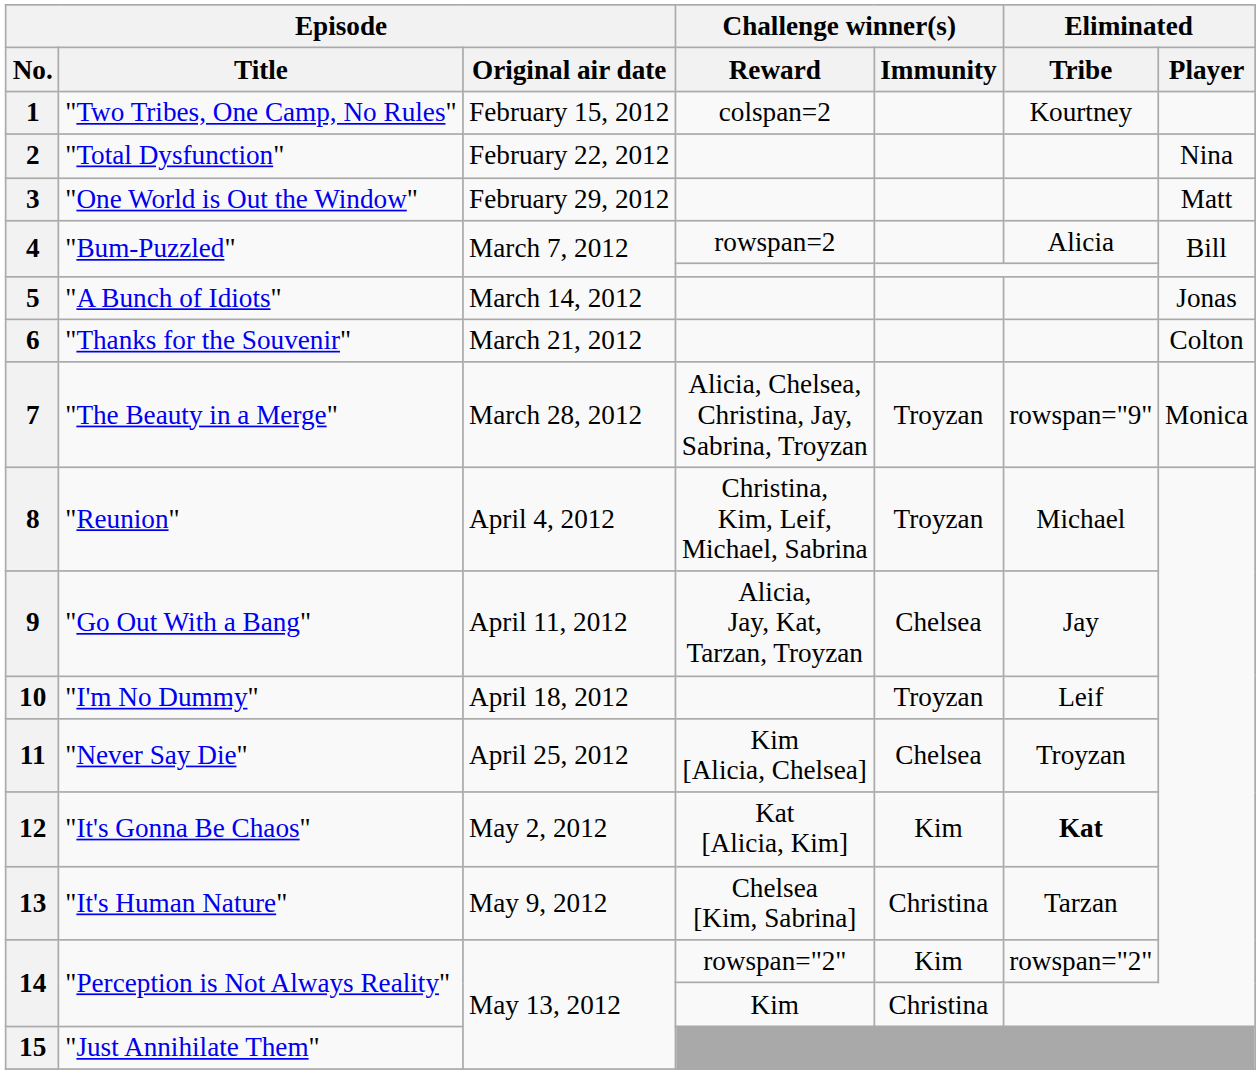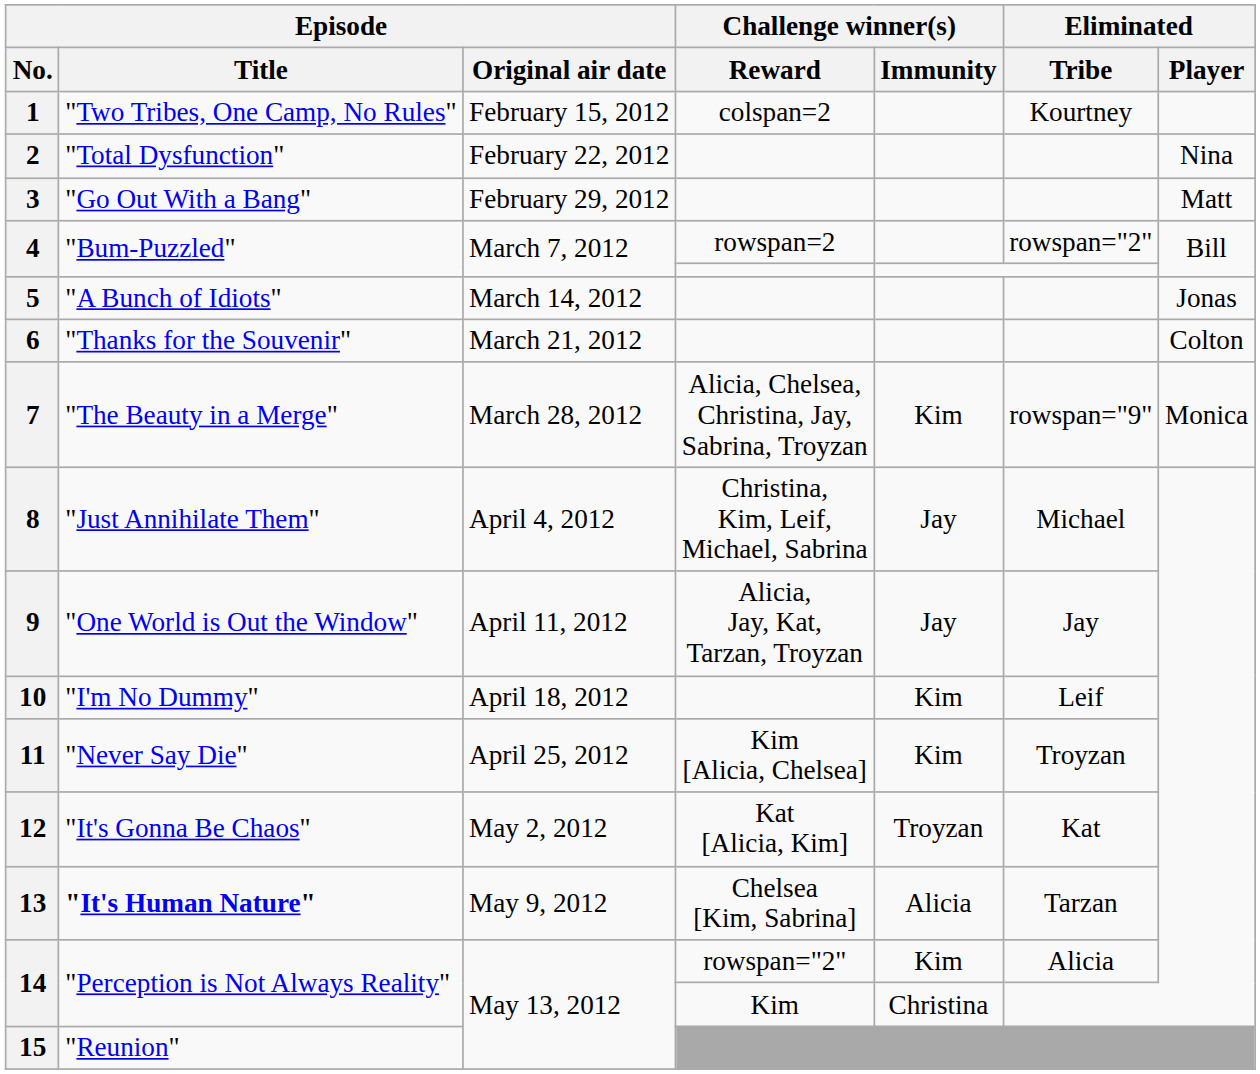(242, 198) "One World is Out the Window" -> (188, 198) "Go Out With a Bang"
(1081, 241) Alicia -> (1081, 241) rowspan="2"
(938, 414) Troyzan -> (938, 414) Kim
(122, 518) "Reunion" -> (192, 518) "Just Annihilate Them"
(938, 518) Troyzan -> (938, 518) Jay
(188, 622) "Go Out With a Bang" -> (242, 622) "One World is Out the Window"
(938, 622) Chelsea -> (938, 622) Jay
(938, 696) Troyzan -> (938, 696) Kim
(938, 755) Chelsea -> (938, 755) Kim
(938, 828) Kim -> (938, 828) Troyzan
(1081, 828) bold -> (1081, 828) normal
(176, 902) normal -> (190, 902) bold
(938, 902) Christina -> (938, 902) Alicia
(1081, 961) rowspan="2" -> (1081, 961) Alicia
(192, 1047) "Just Annihilate Them" -> (122, 1047) "Reunion"
